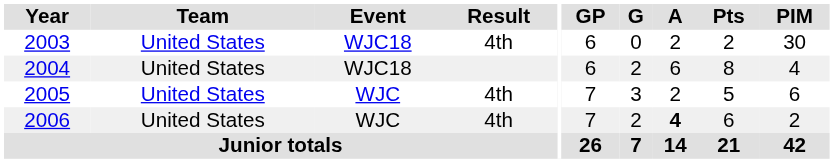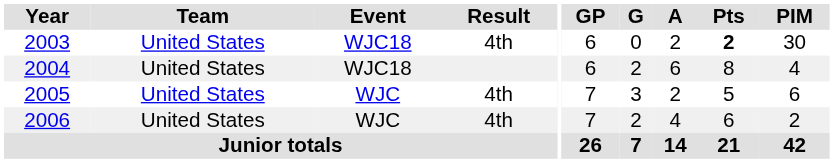(729, 42) normal -> (729, 42) bold
(675, 119) bold -> (675, 119) normal
